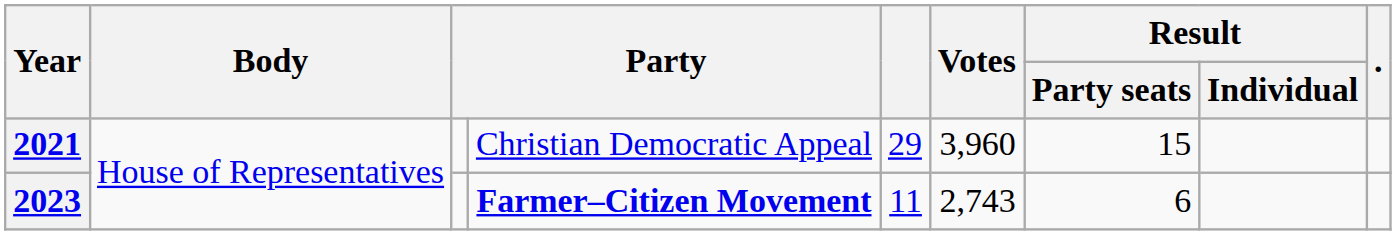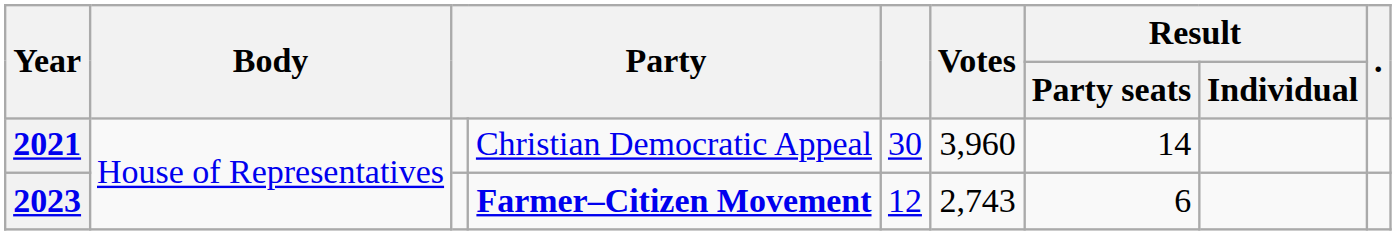(905, 145) 29 -> (905, 145) 30
(1174, 145) 15 -> (1174, 145) 14
(906, 201) 11 -> (905, 201) 12
